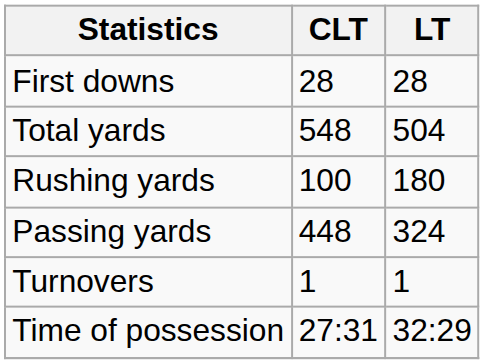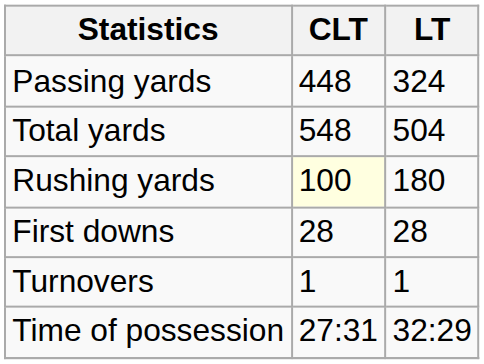rows swapped: (93, 80) <-> (112, 231)
(325, 181) no background -> (325, 181) lightyellow background
